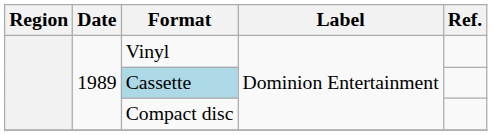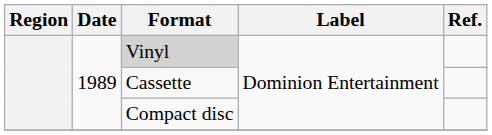(148, 51) no background -> (148, 51) lightgrey background
(158, 82) lightblue background -> (158, 82) no background
